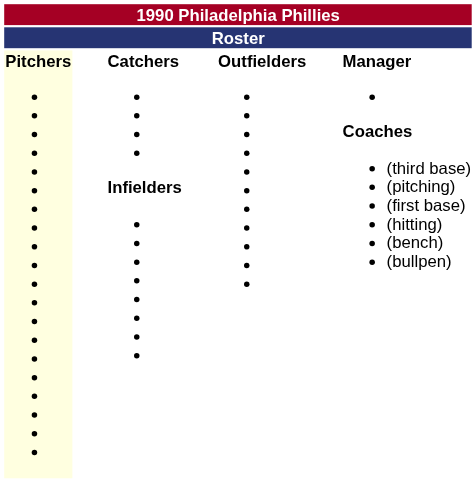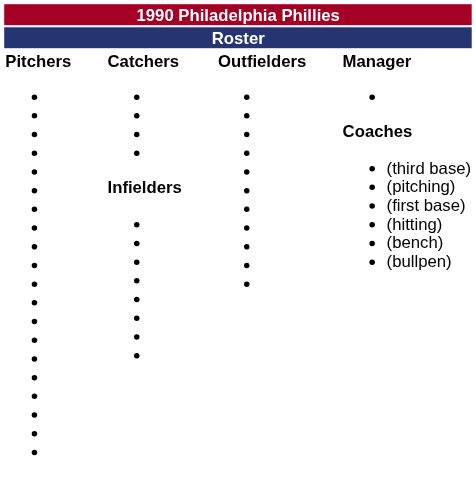(38, 256) lightyellow background -> (38, 256) no background
